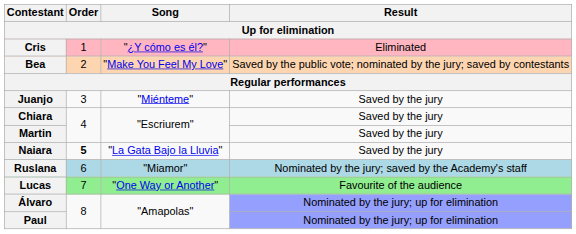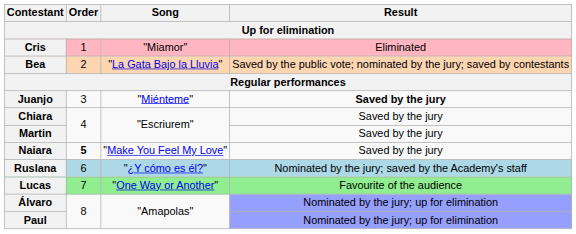(165, 47) "¿Y cómo es él?" -> (165, 47) "Miamor"
(165, 64) "Make You Feel My Love" -> (165, 64) "La Gata Bajo la Lluvia"
(401, 99) normal -> (401, 99) bold
(165, 151) "La Gata Bajo la Lluvia" -> (165, 151) "Make You Feel My Love"
(165, 168) "Miamor" -> (165, 168) "¿Y cómo es él?"
